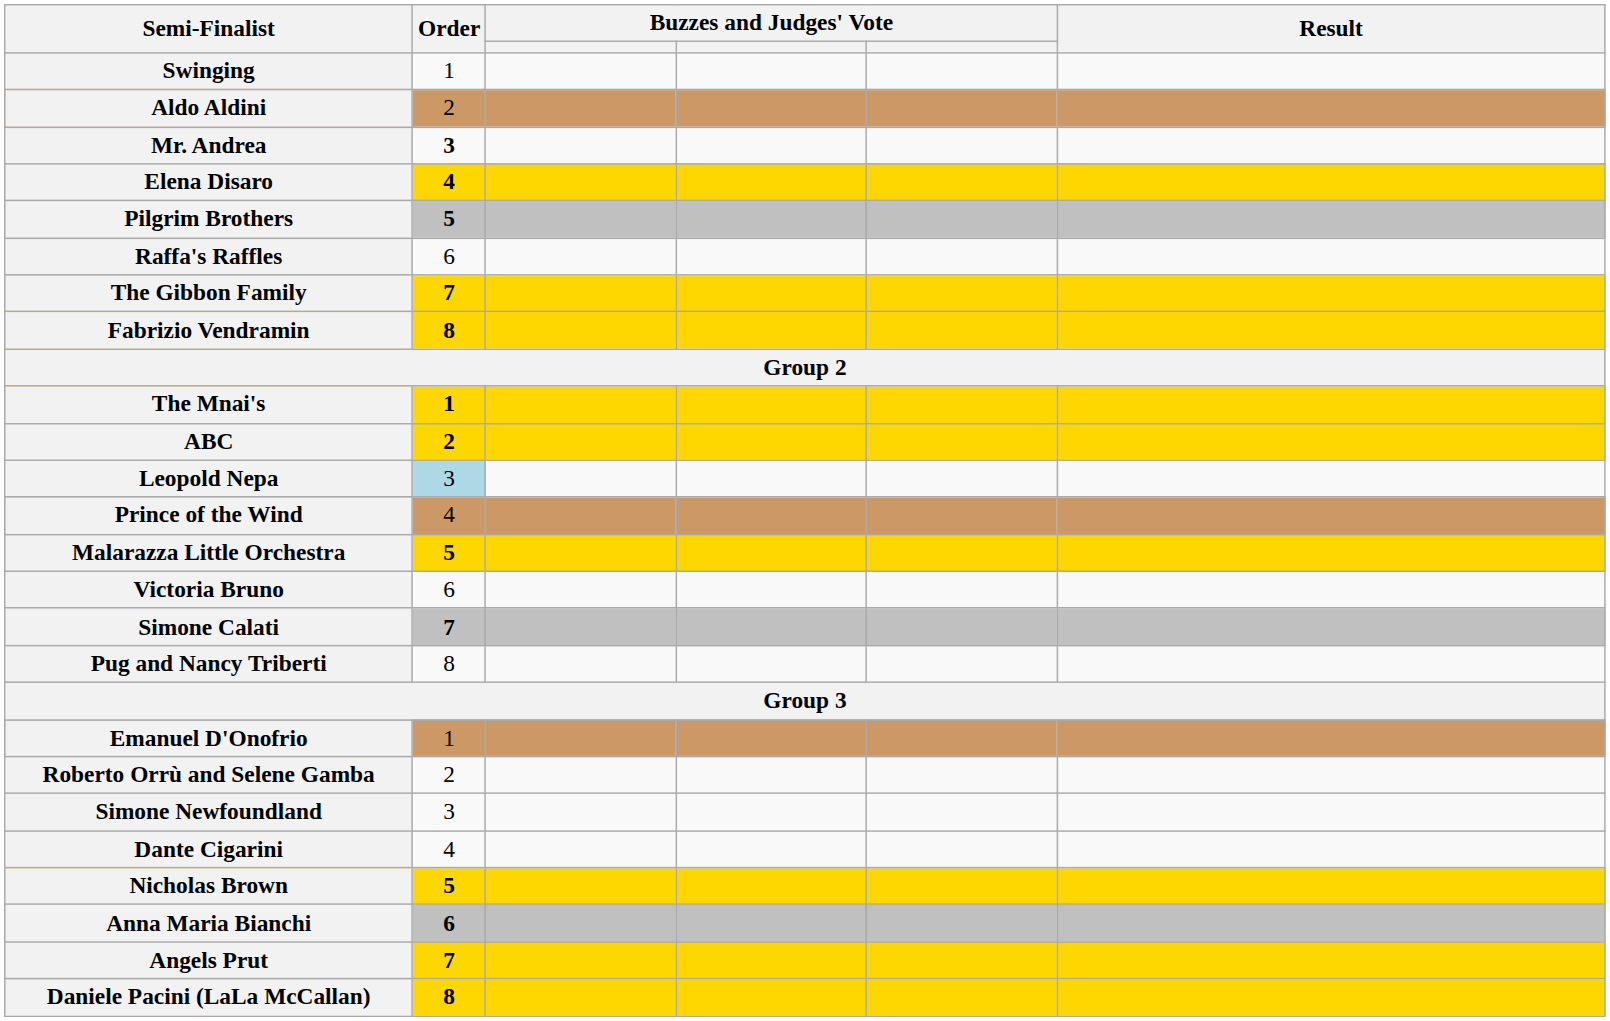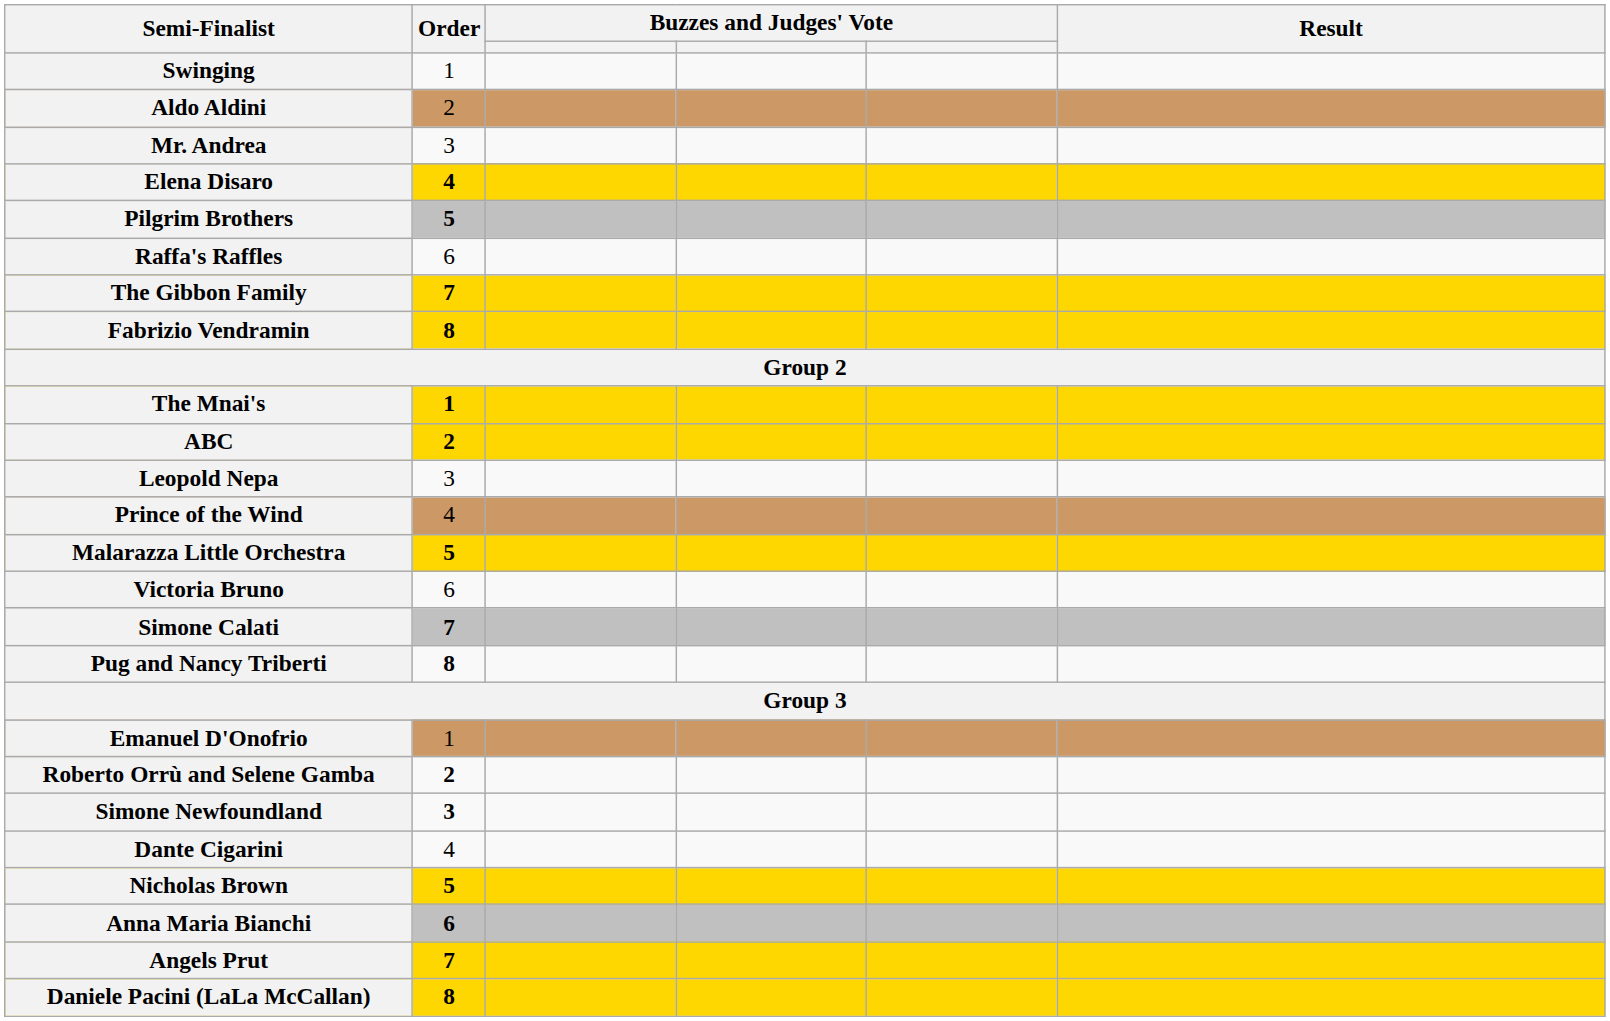(449, 144) bold -> (449, 144) normal
(449, 478) lightblue background -> (449, 478) no background
(449, 663) normal -> (449, 663) bold
(449, 774) normal -> (449, 774) bold
(449, 811) normal -> (449, 811) bold
